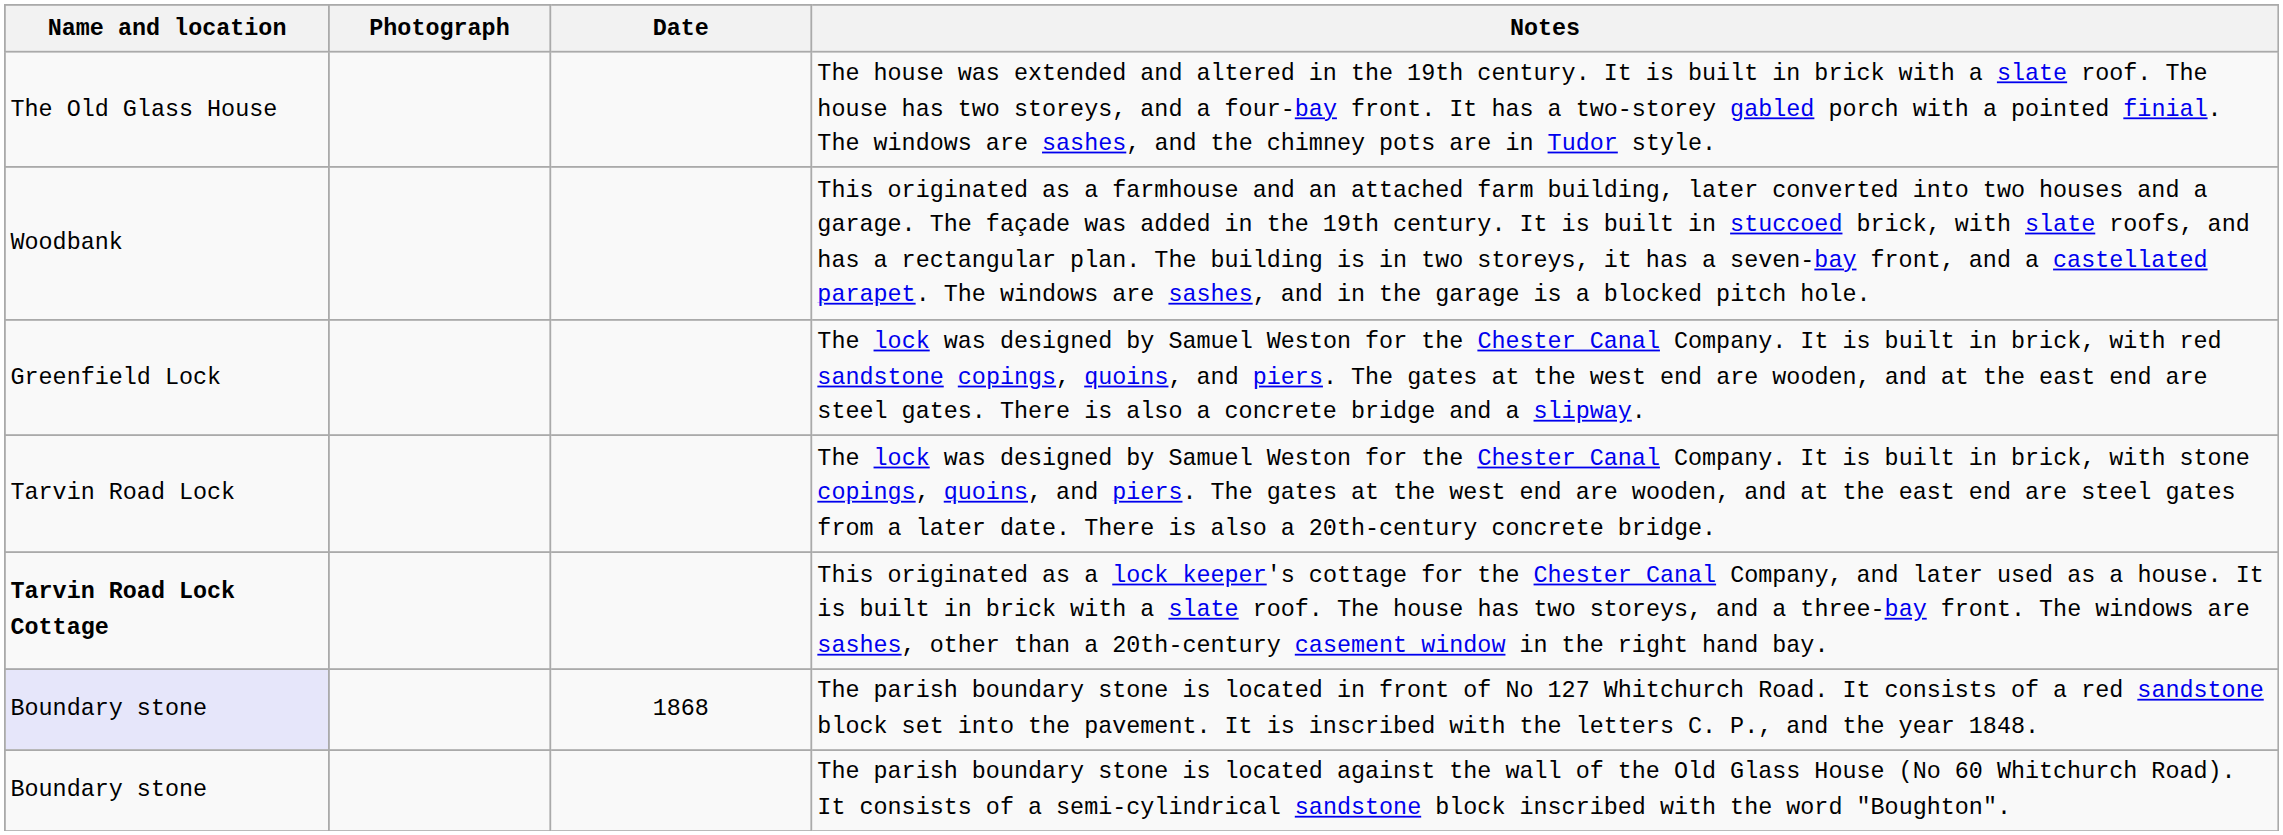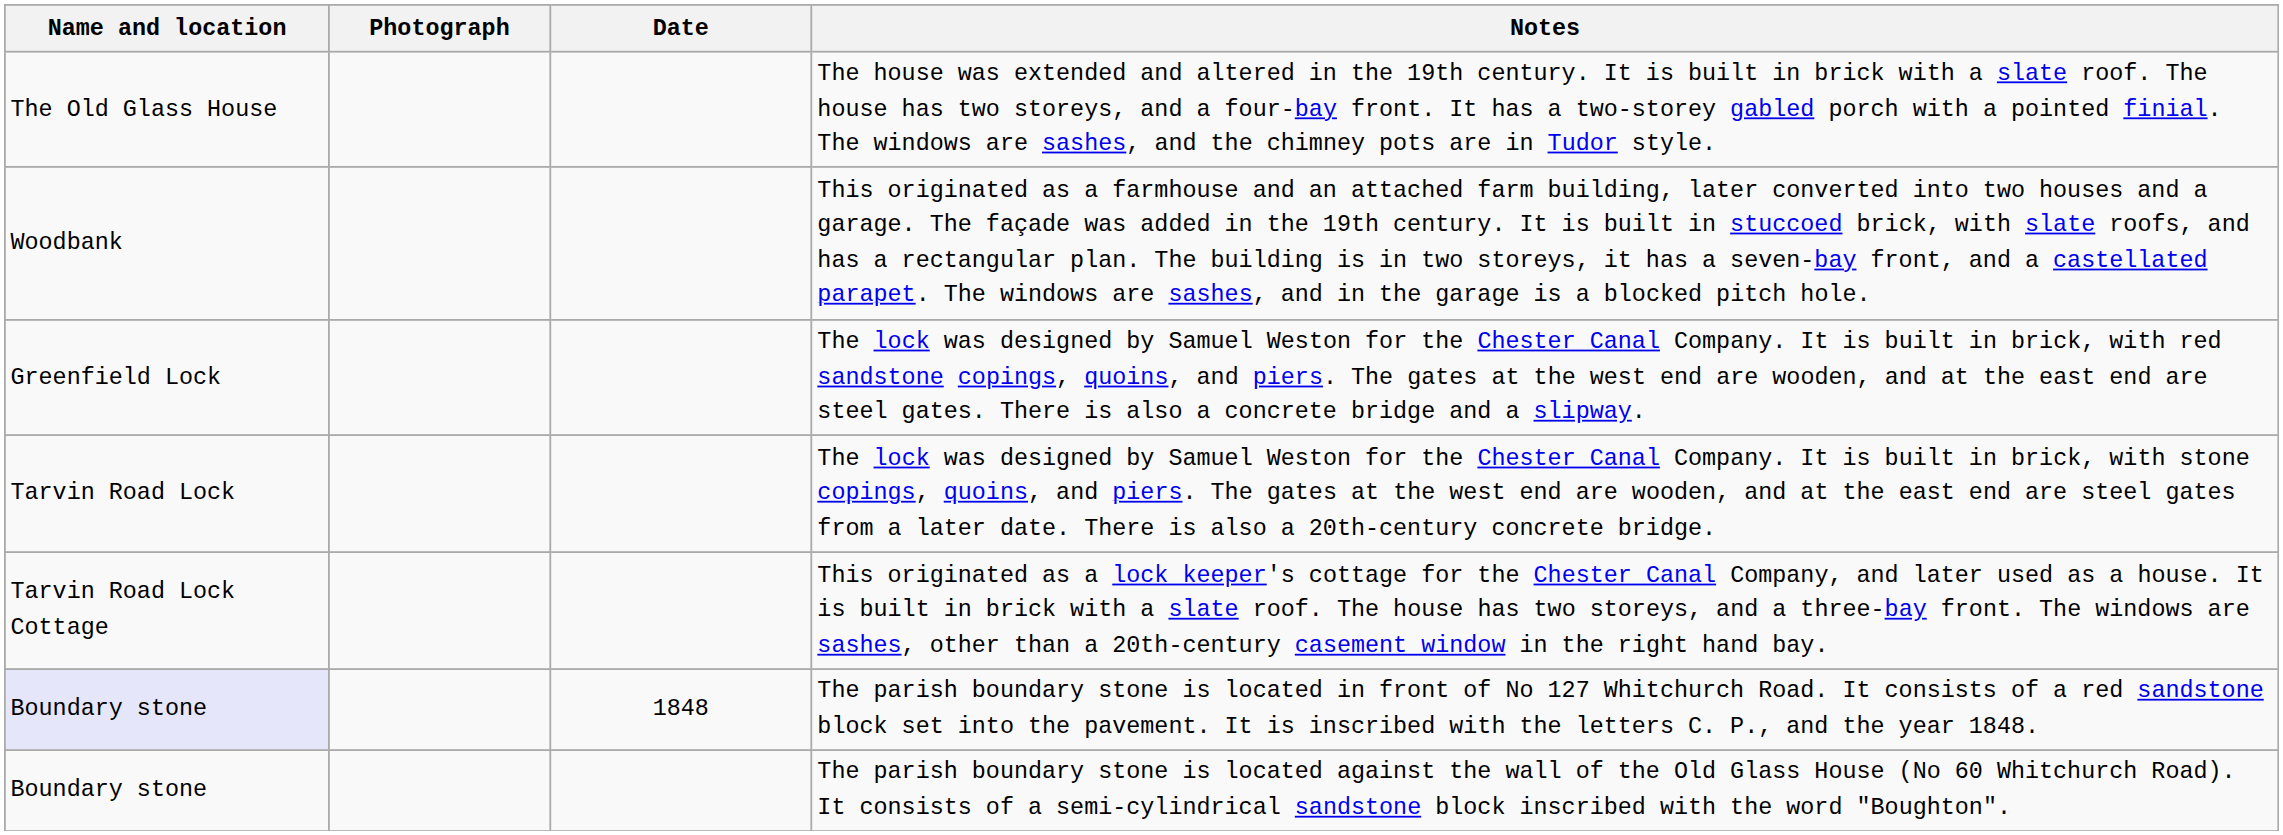(123, 610) bold -> (123, 610) normal
(681, 709) 1868 -> (681, 709) 1848
